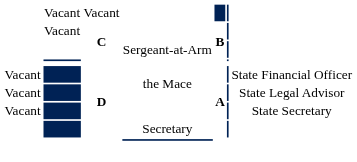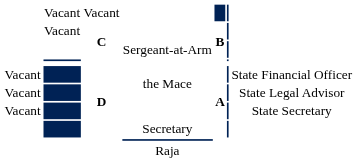+ row: (101, 151)
